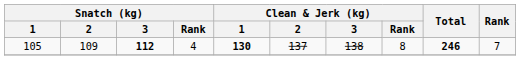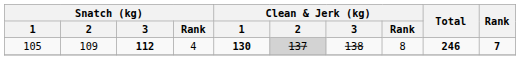(298, 46) no background -> (298, 46) lightgrey background
(497, 46) normal -> (497, 46) bold
